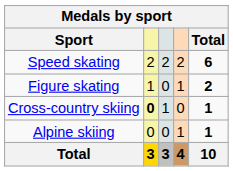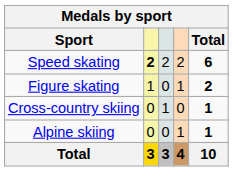(151, 62) normal -> (151, 62) bold
(151, 108) bold -> (151, 108) normal
